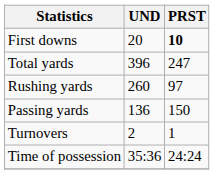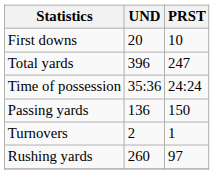(175, 40) bold -> (175, 40) normal
rows swapped: (50, 86) <-> (64, 156)
